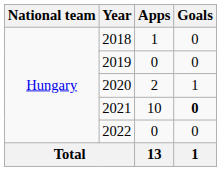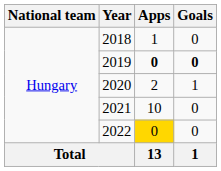(154, 62) normal -> (154, 62) bold
(195, 62) normal -> (195, 62) bold
(195, 108) bold -> (195, 108) normal
(154, 131) no background -> (154, 131) gold background
